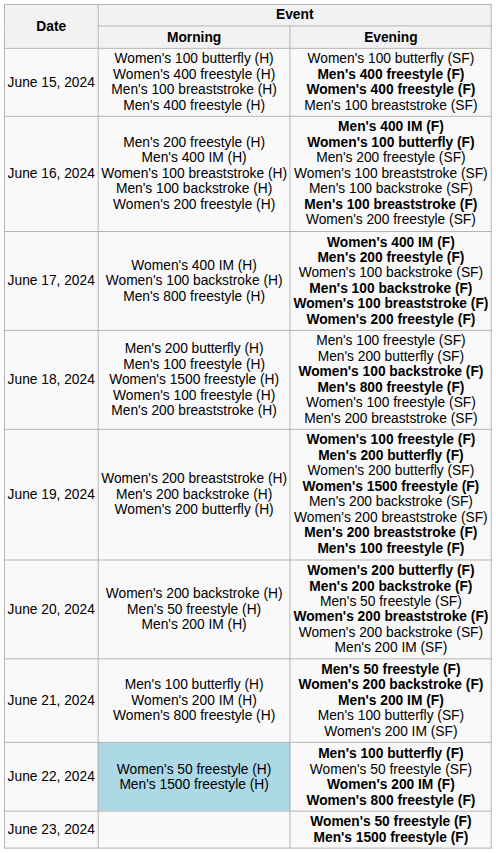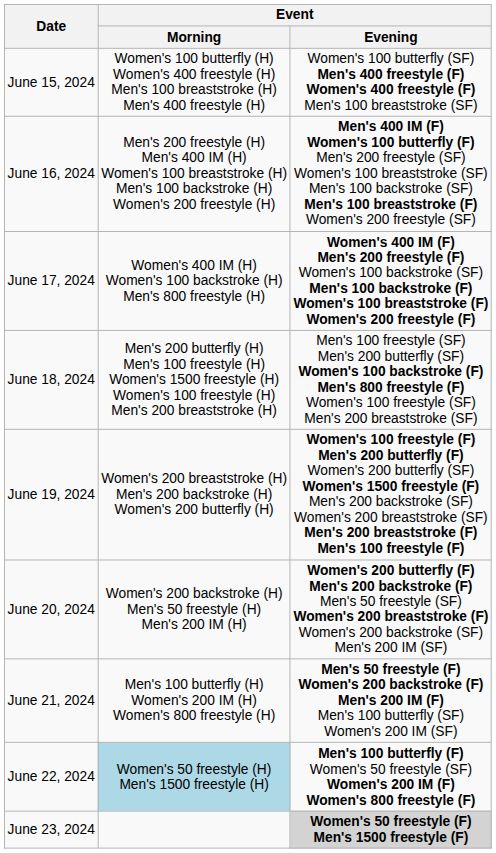(391, 829) no background -> (391, 829) lightgrey background
